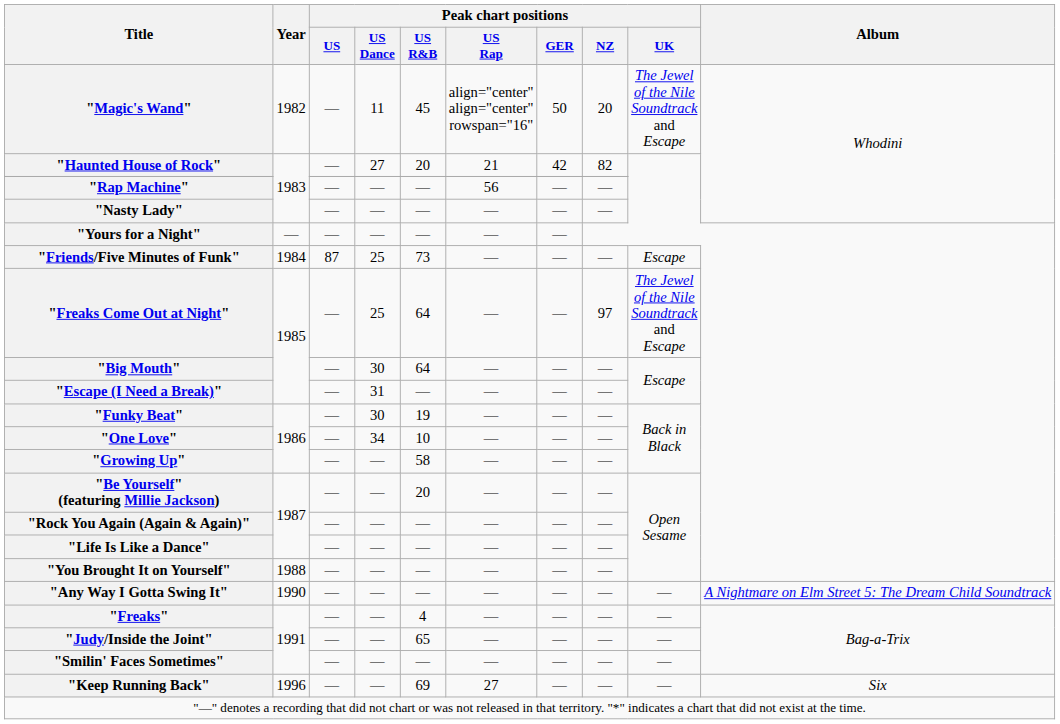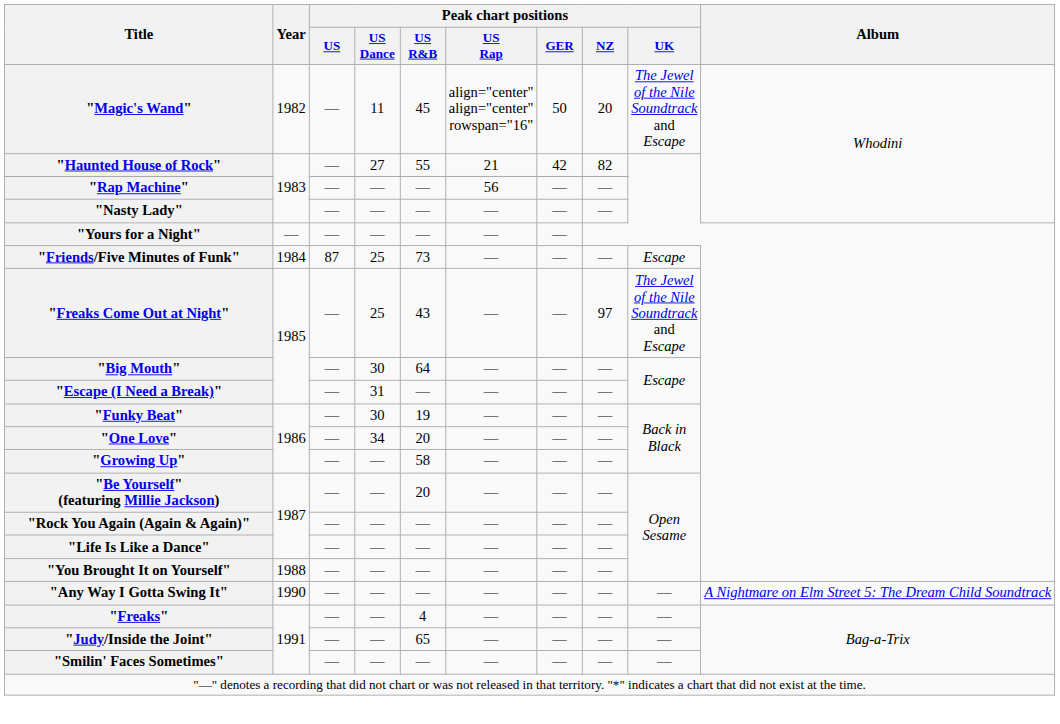(423, 164) 20 -> (423, 164) 55
(423, 313) 64 -> (423, 313) 43
(423, 438) 10 -> (423, 438) 20
- row: (139, 685)
